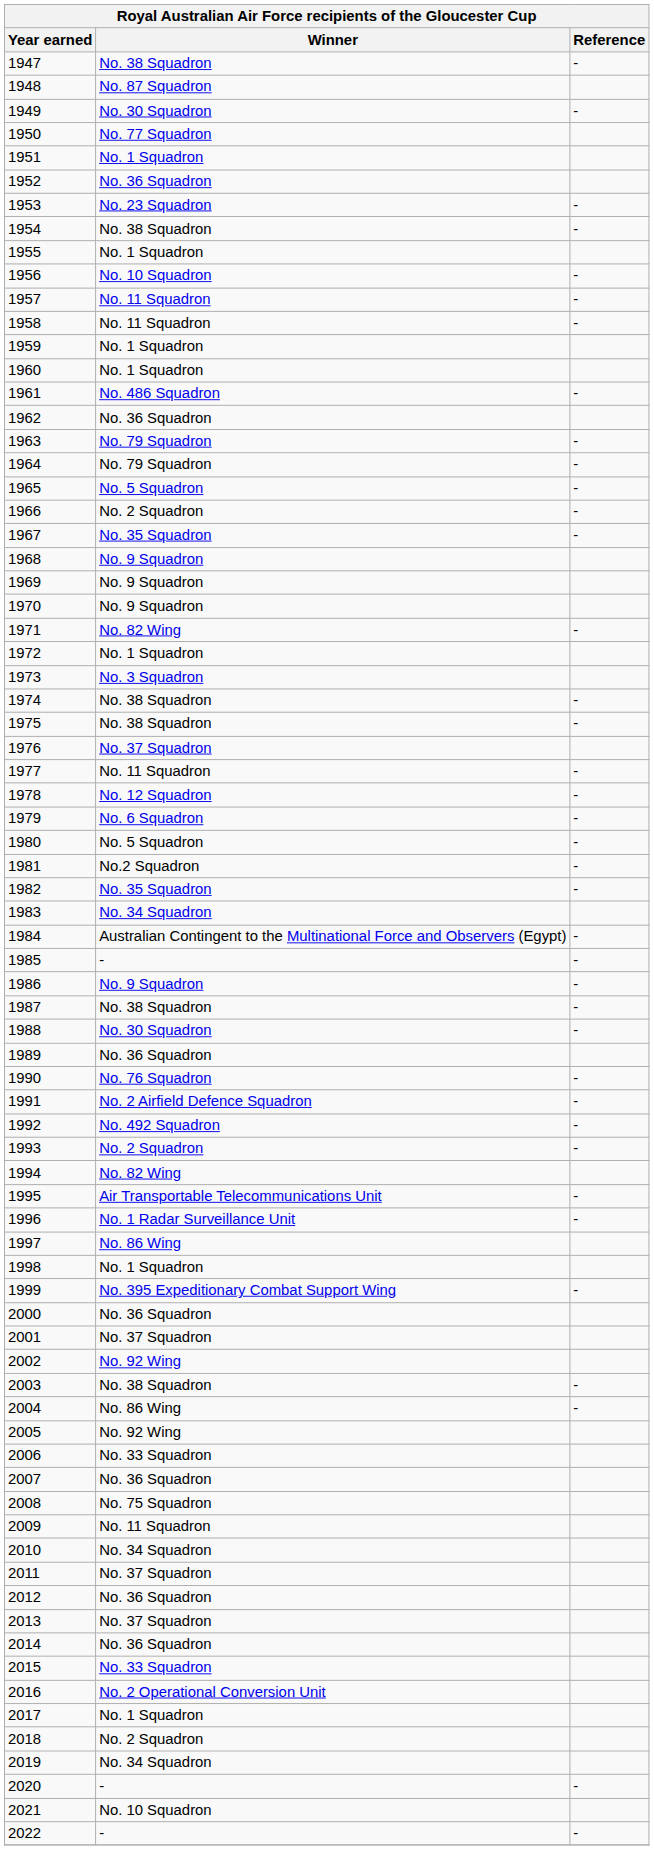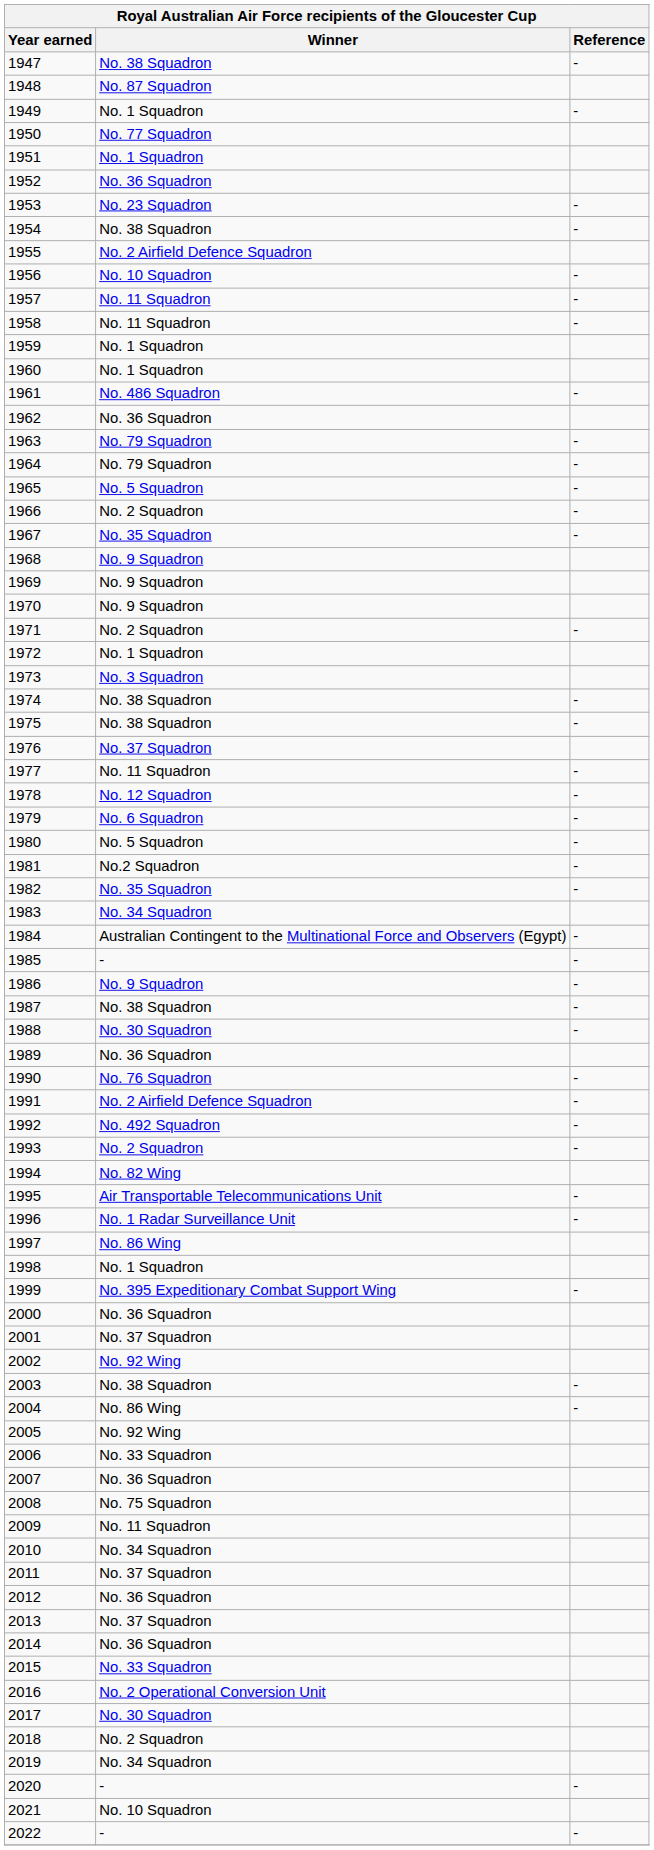(155, 110) No. 30 Squadron -> (151, 110) No. 1 Squadron
(151, 252) No. 1 Squadron -> (205, 252) No. 2 Airfield Defence Squadron
(140, 629) No. 82 Wing -> (151, 629) No. 2 Squadron
(151, 1715) No. 1 Squadron -> (155, 1715) No. 30 Squadron
